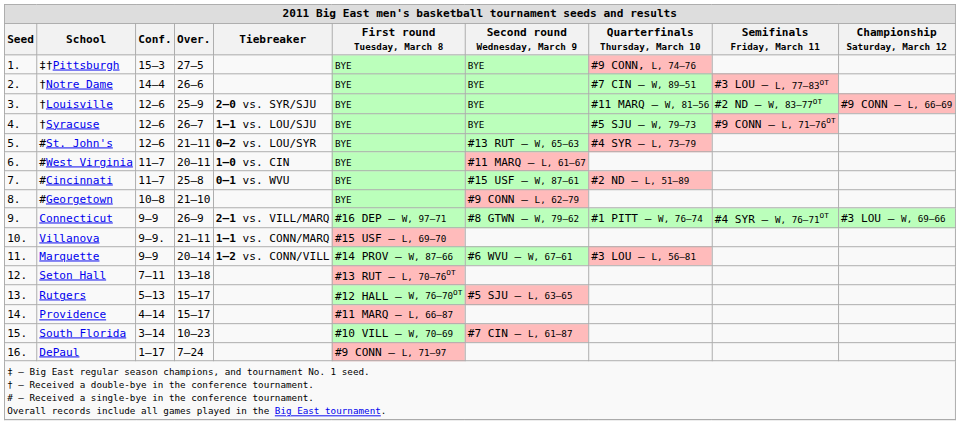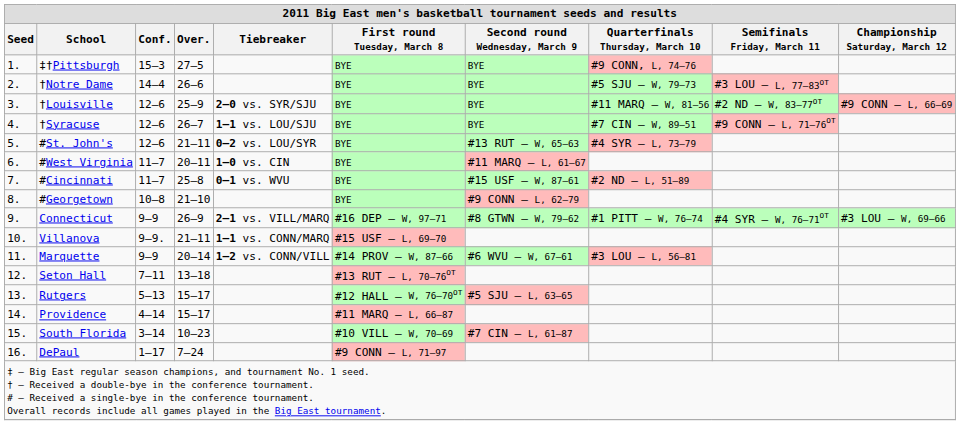(644, 83) #7 CIN – W, 89–51 -> (644, 83) #5 SJU – W, 79–73
(644, 123) #5 SJU – W, 79–73 -> (644, 123) #7 CIN – W, 89–51
